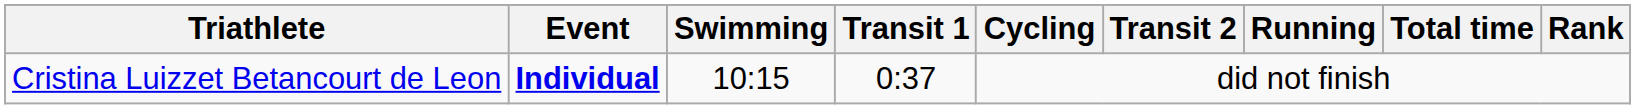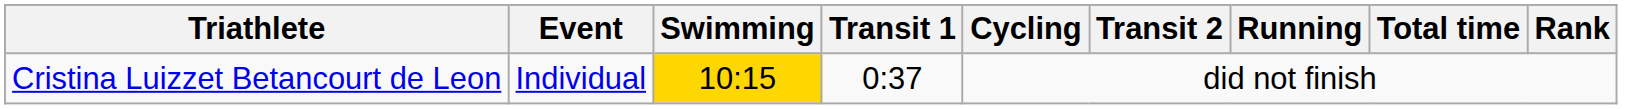(588, 77) bold -> (581, 77) normal
(751, 77) no background -> (737, 77) gold background
